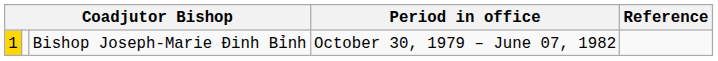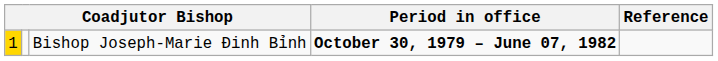(465, 43) normal -> (465, 43) bold
